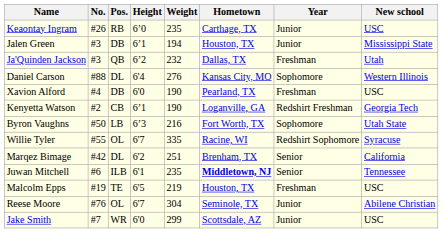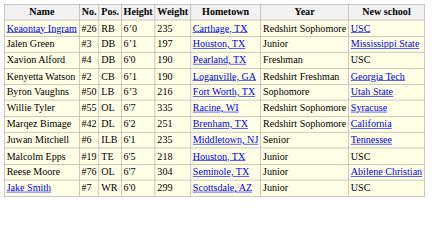(289, 28) Junior -> (305, 28) Redshirt Sophomore
(174, 44) 194 -> (165, 44) 197
- row: (46, 60)
- row: (36, 76)
(289, 156) Senior -> (305, 124) Redshirt Sophomore
(237, 172) bold -> (226, 140) normal
(174, 188) 219 -> (165, 156) 218
(296, 188) Freshman -> (276, 156) Junior
